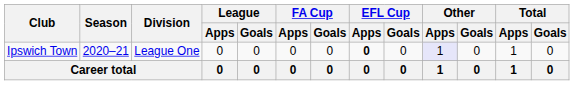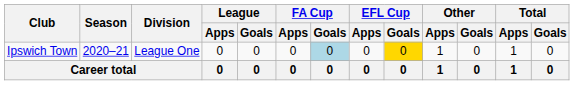(330, 51) no background -> (330, 51) lightblue background
(367, 51) bold -> (367, 51) normal
(403, 51) no background -> (403, 51) gold background
(440, 51) lavender background -> (440, 51) no background
